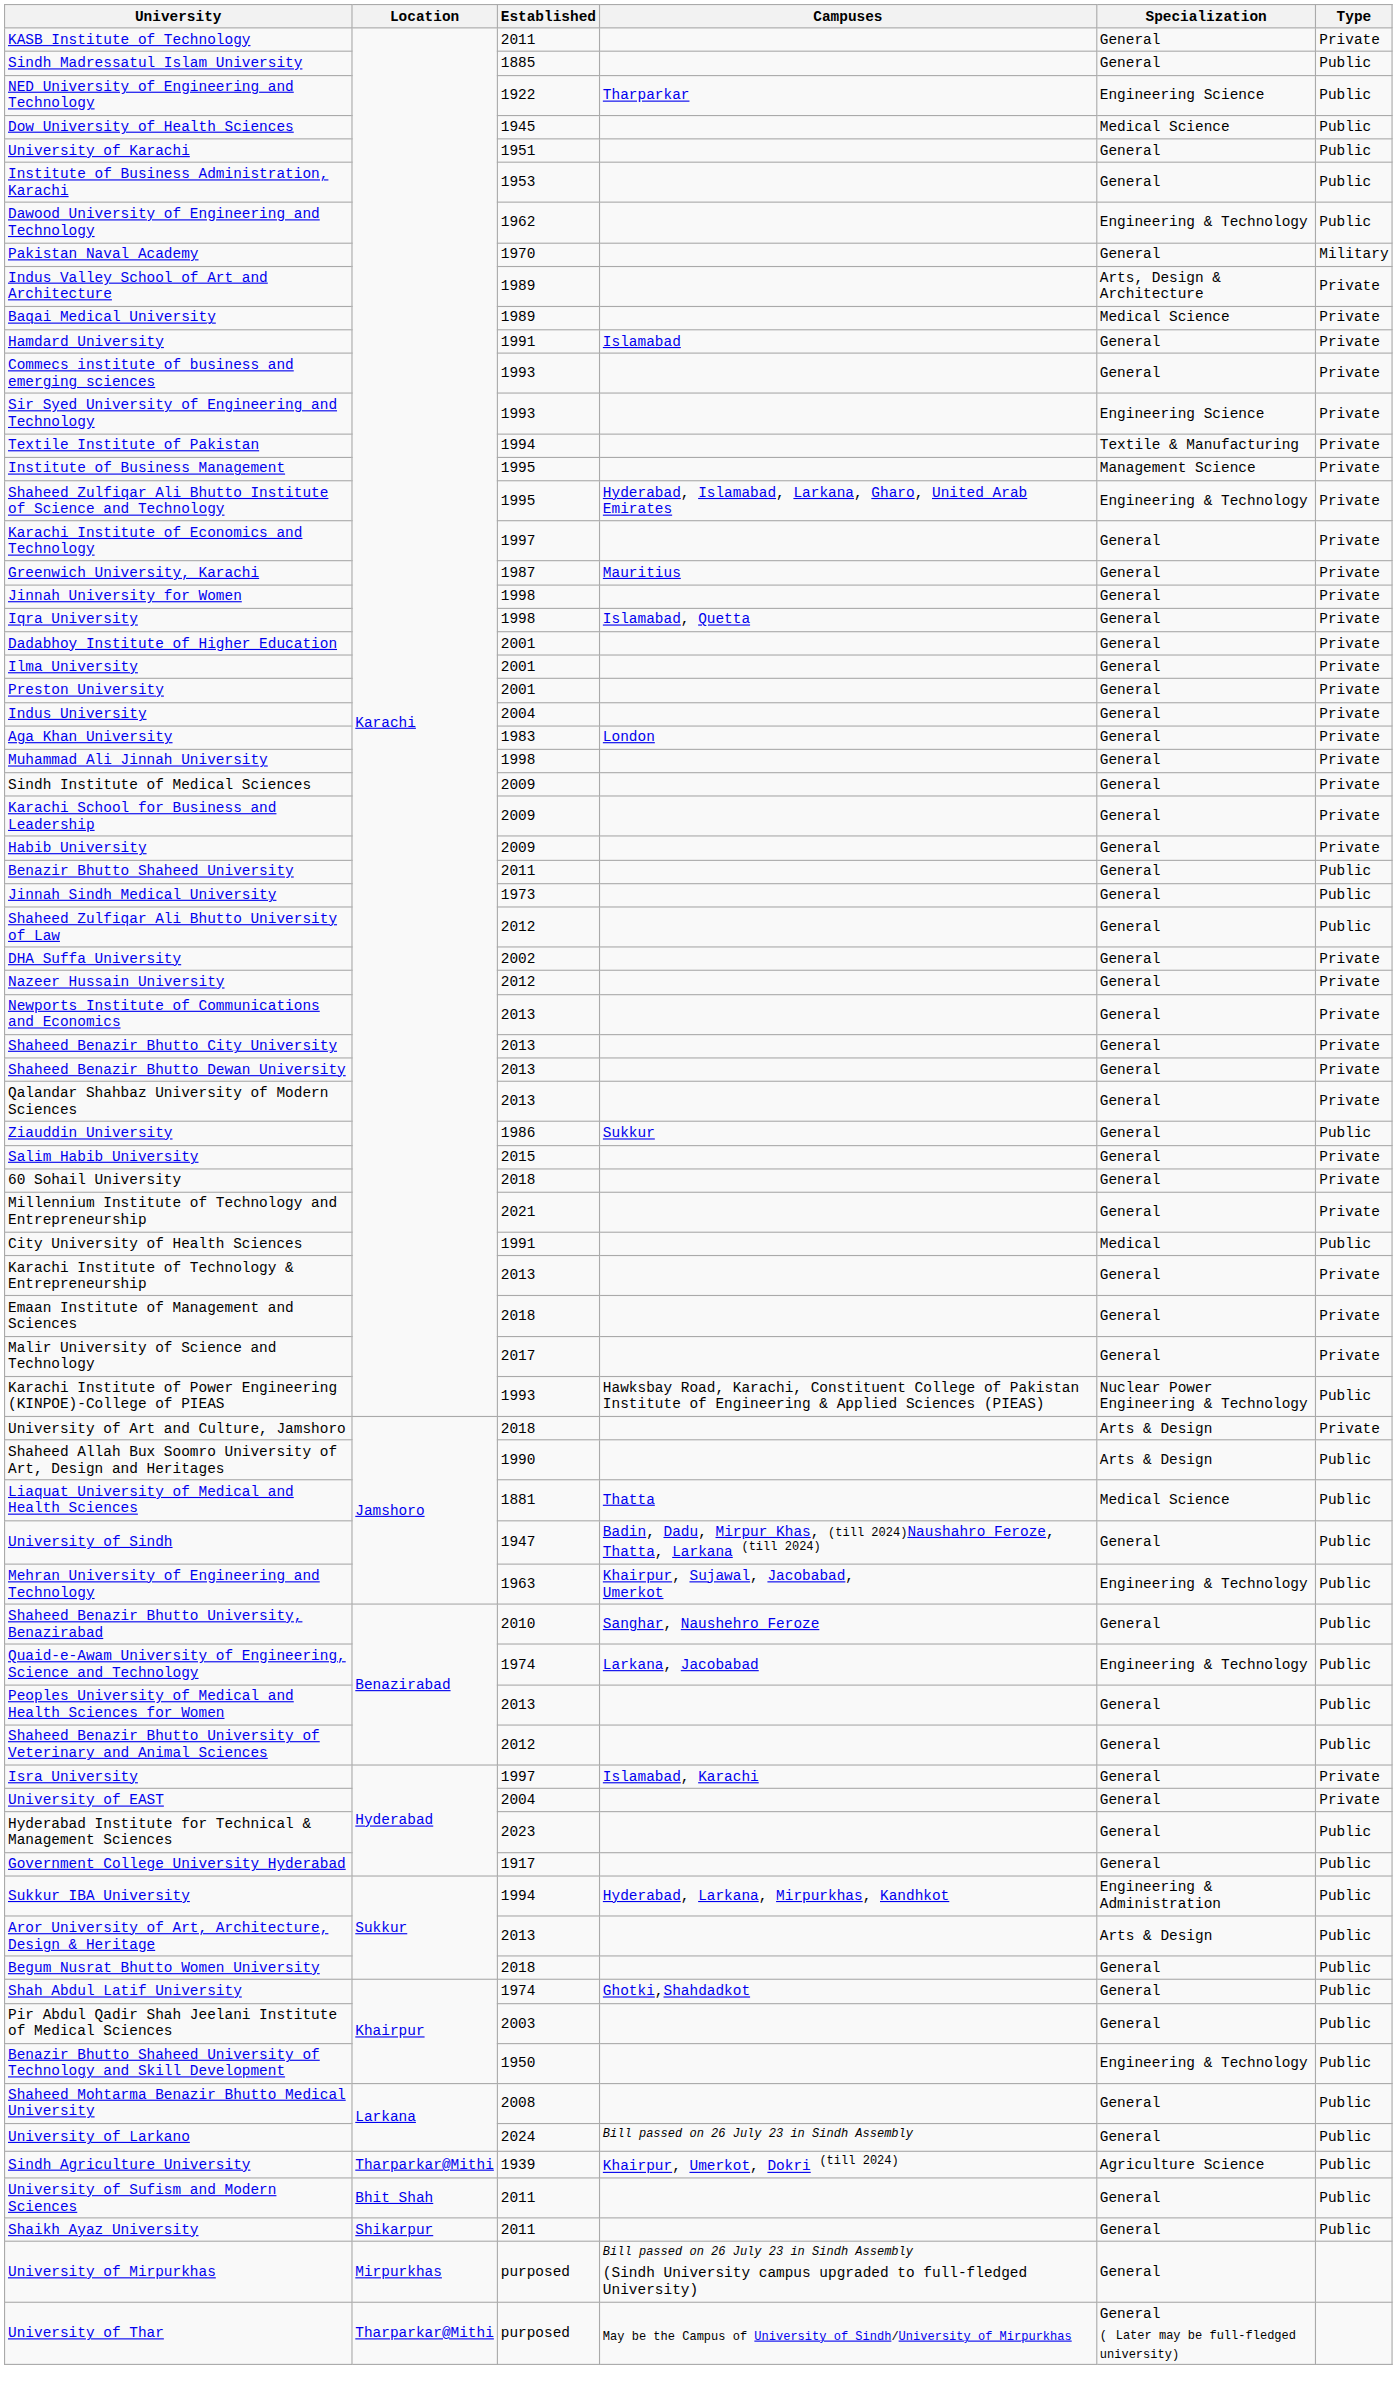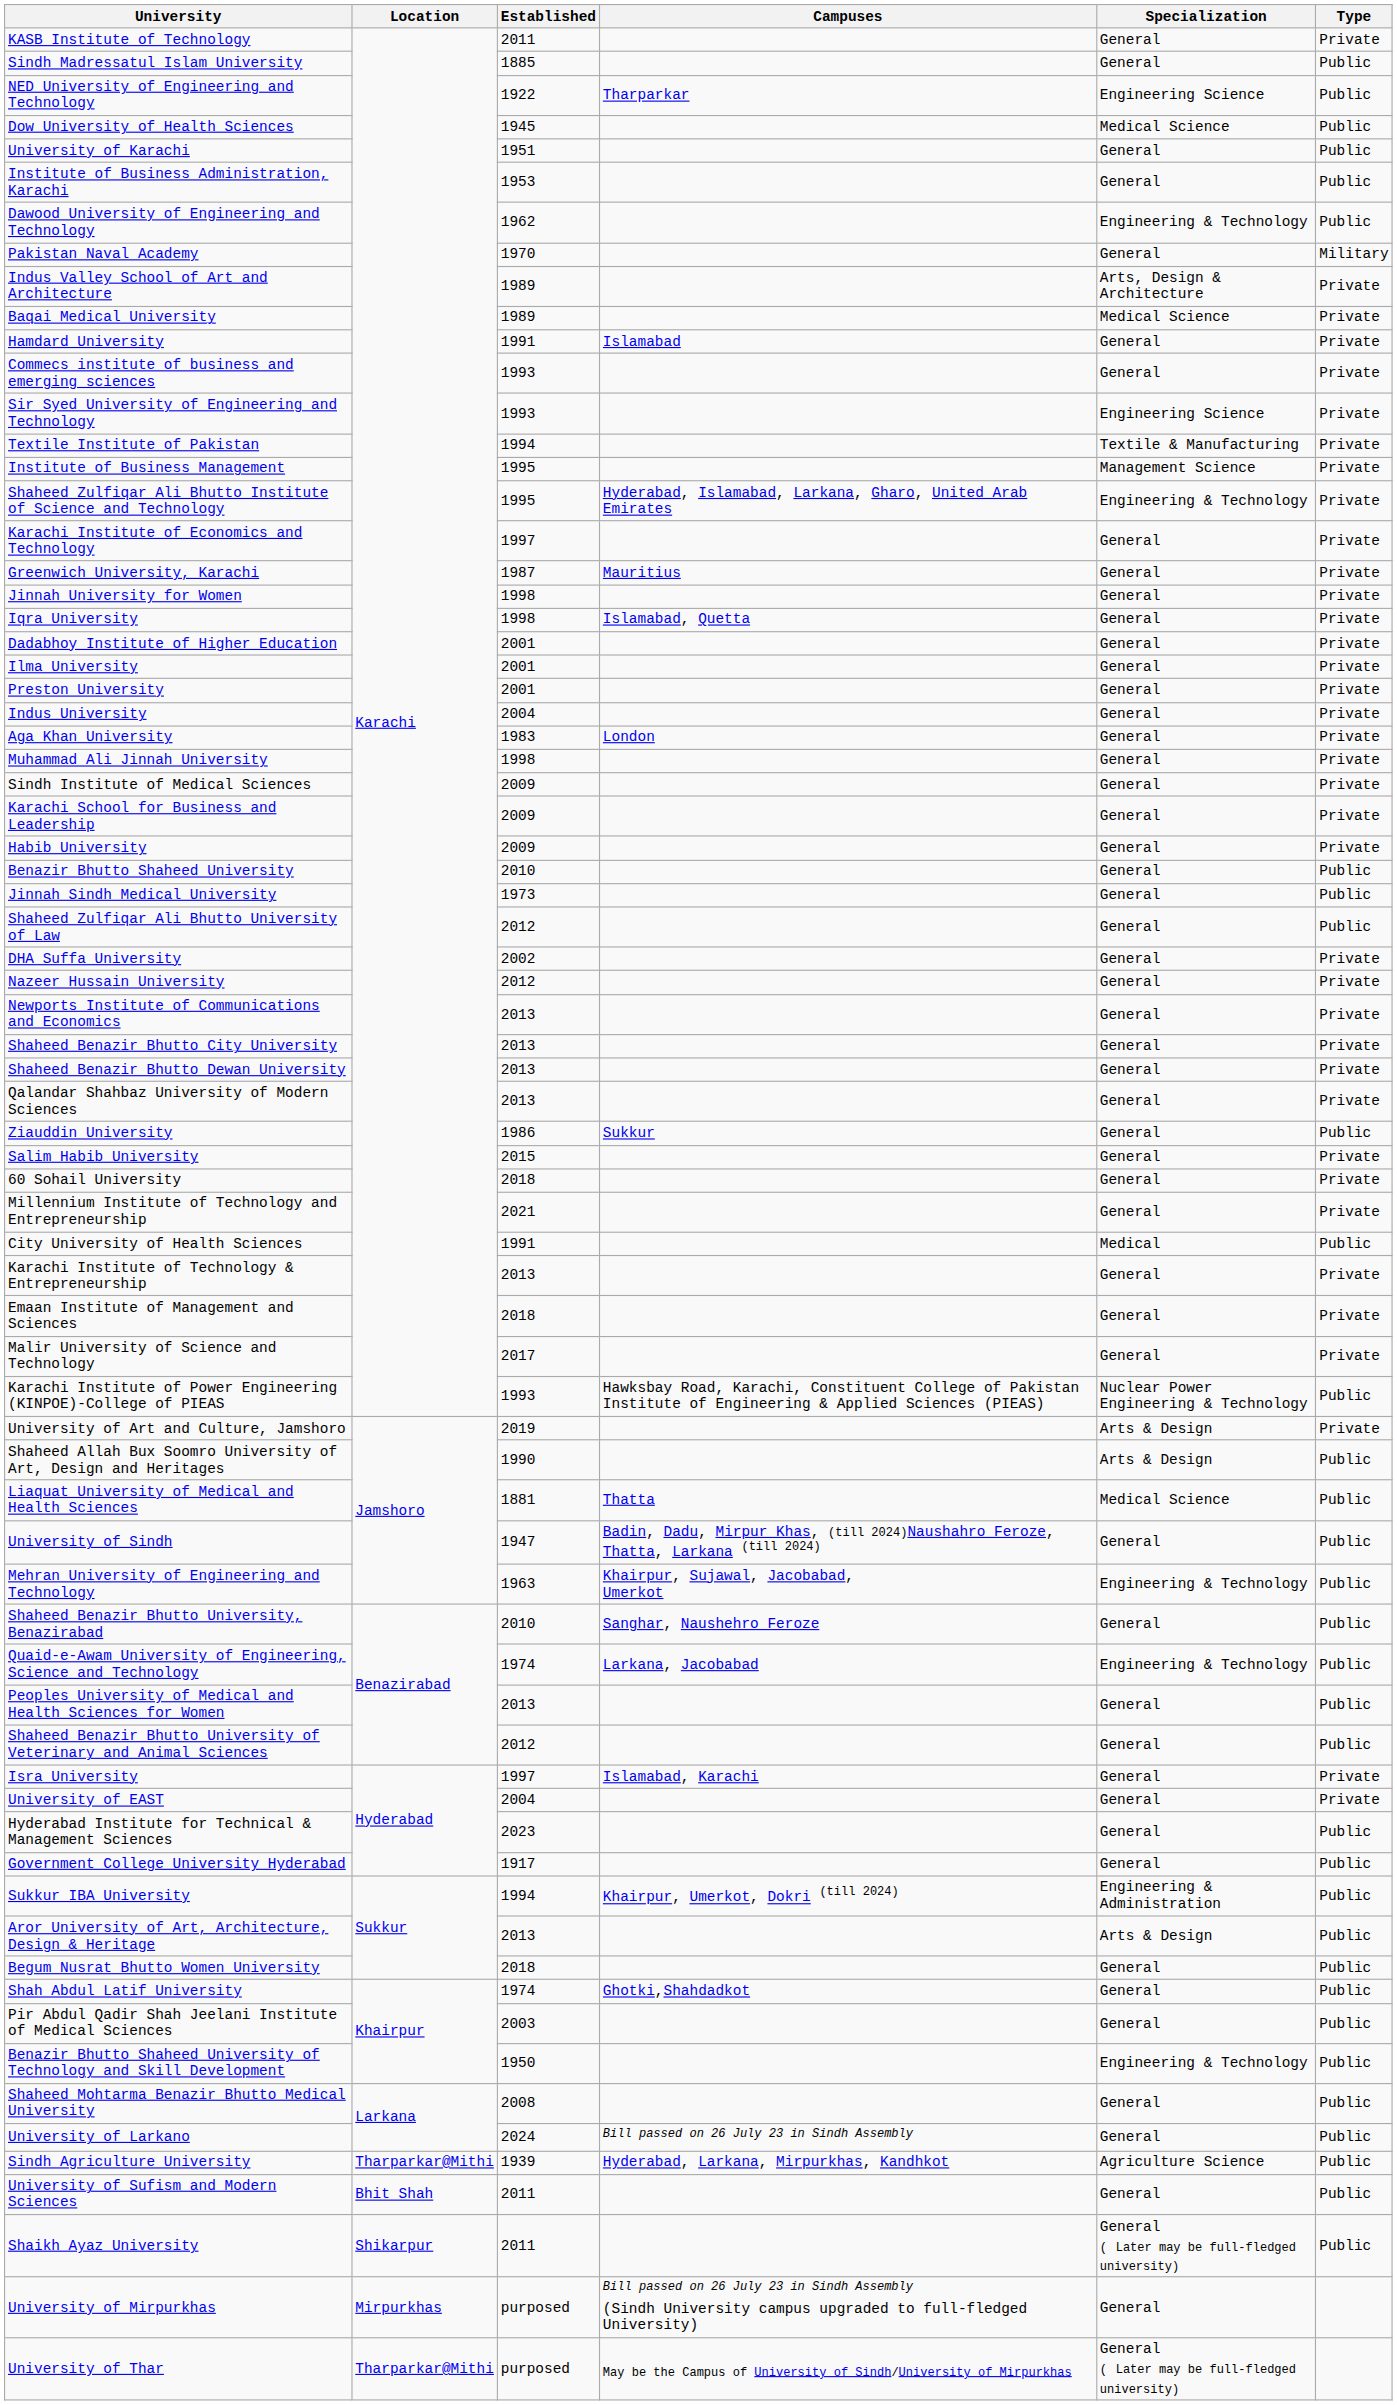(518, 872) 2011 -> (518, 872) 2010
(518, 1428) 2018 -> (518, 1428) 2019
(776, 1896) Hyderabad, Larkana, Mirpurkhas, Kandhkot -> (751, 1896) Khairpur, Umerkot, Dokri (till 2024)
(751, 2164) Khairpur, Umerkot, Dokri (till 2024) -> (776, 2163) Hyderabad, Larkana, Mirpurkhas, Kandhkot
(1130, 2230) General -> (1198, 2246) General ( Later may be full-fledged university)
